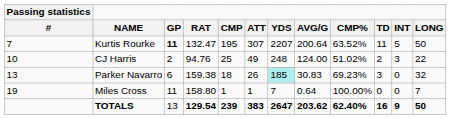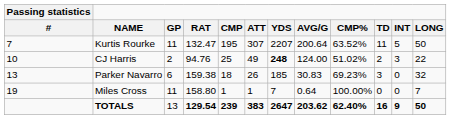(172, 43) bold -> (172, 43) normal
(279, 59) normal -> (279, 59) bold
(279, 75) paleturquoise background -> (279, 75) no background
